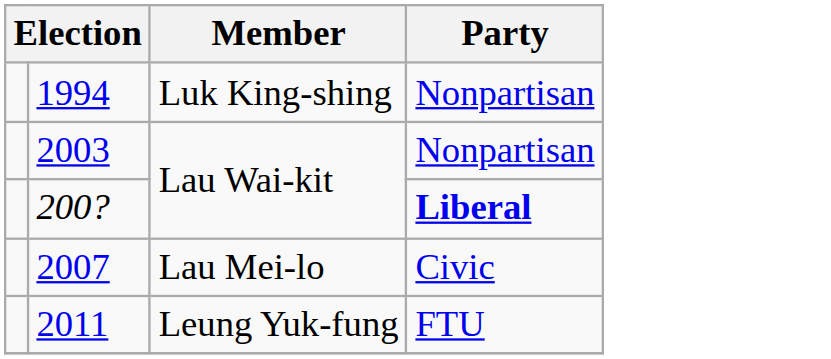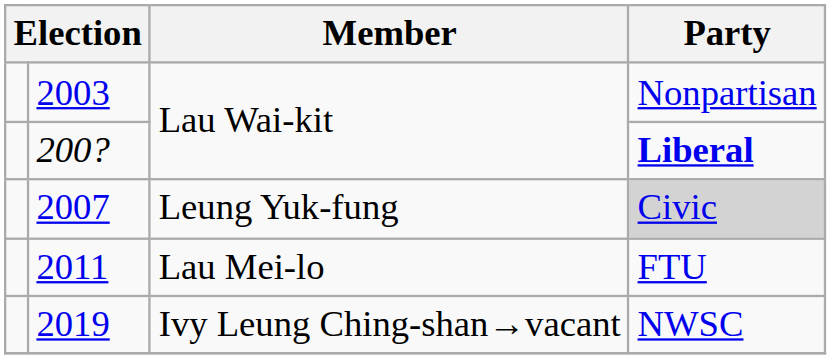- row: (73, 91)
(242, 265) Lau Mei-lo -> (279, 207) Leung Yuk-fung
(455, 265) no background -> (677, 207) lightgrey background
(279, 324) Leung Yuk-fung -> (242, 265) Lau Mei-lo
+ row: (73, 324)
